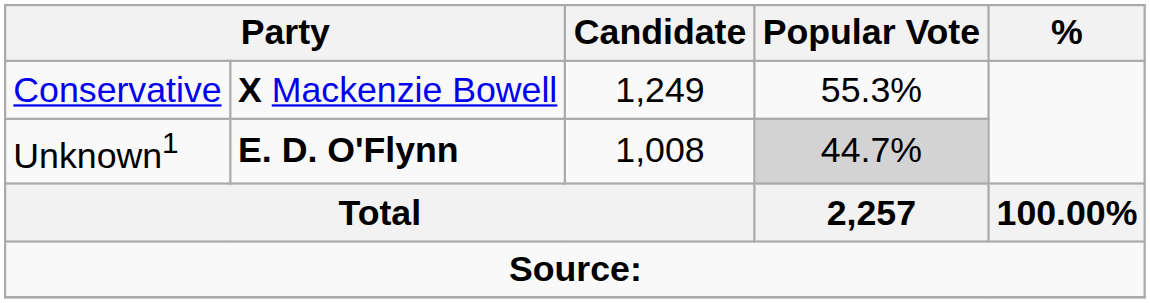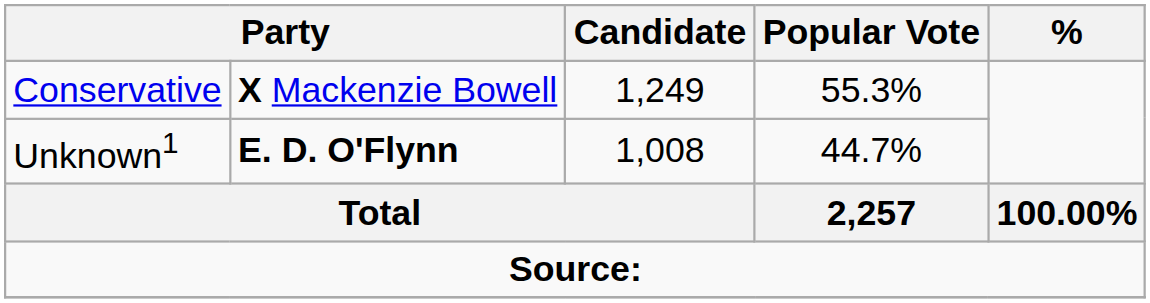(871, 150) lightgrey background -> (871, 150) no background
